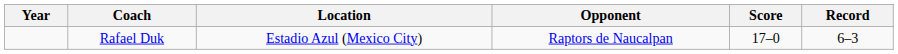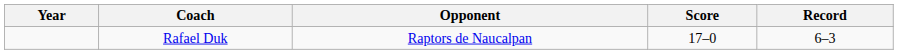- column: (344, 15)
